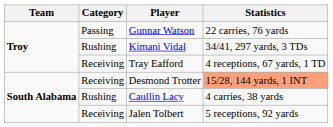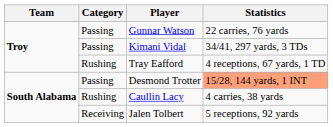(99, 46) Rushing -> (97, 46) Passing
(103, 63) Receiving -> (99, 63) Rushing
(103, 80) Receiving -> (97, 80) Passing
